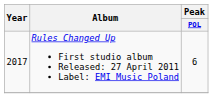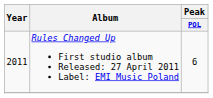(17, 62) 2017 -> (17, 62) 2011
